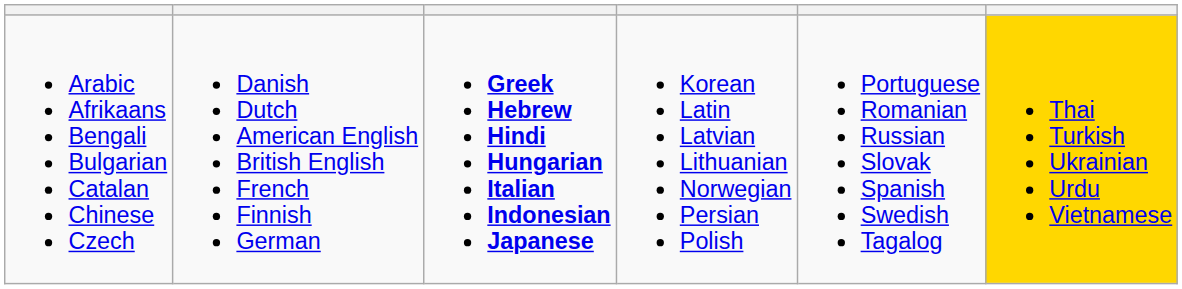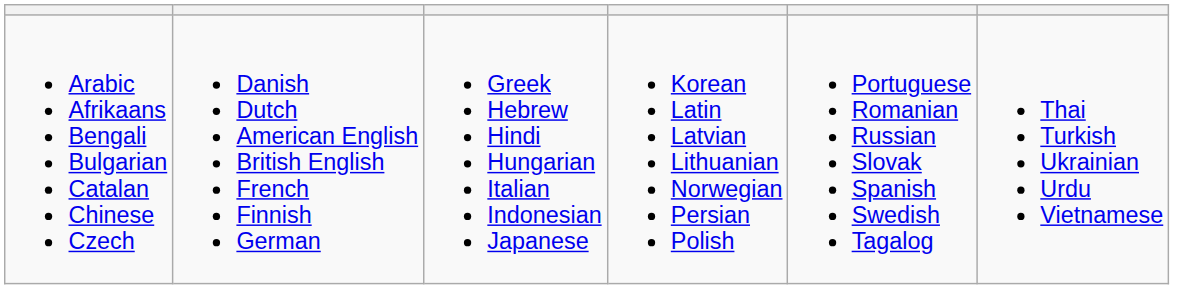(520, 163) bold -> (515, 163) normal
(1082, 163) gold background -> (1073, 163) no background
